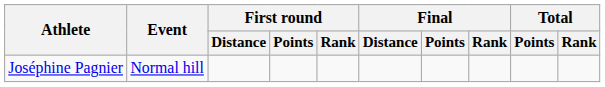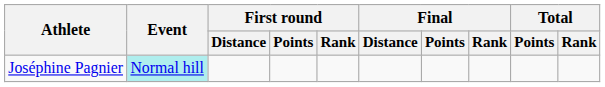(167, 68) no background -> (167, 68) paleturquoise background
